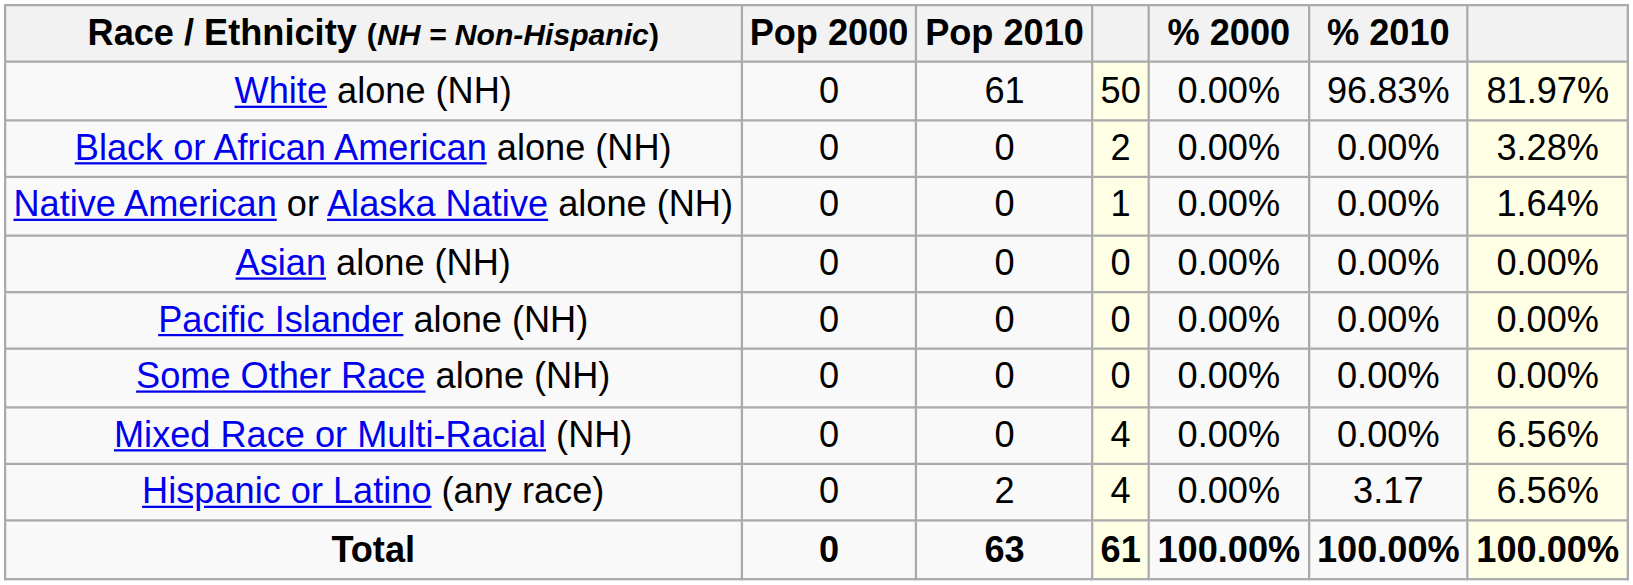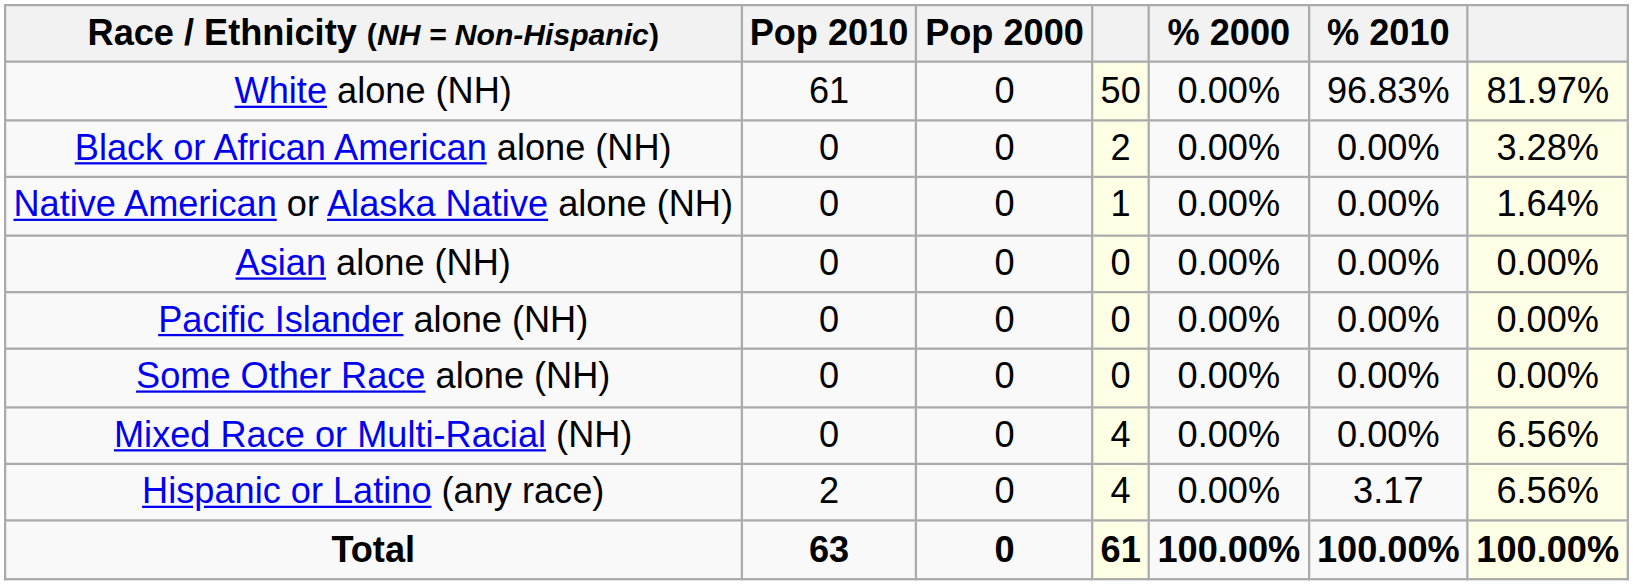columns swapped: (829, 33) <-> (1005, 33)
